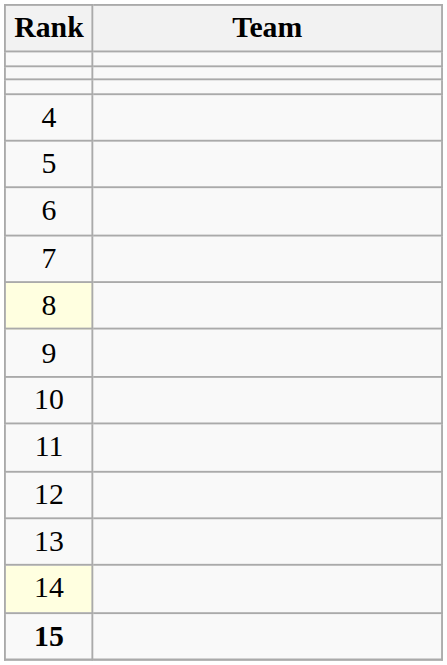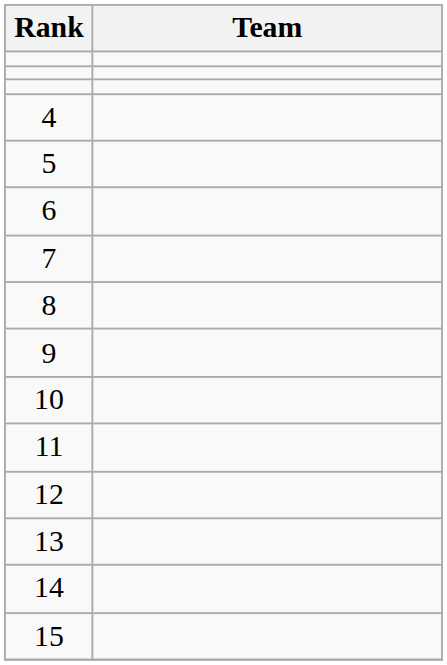(49, 305) lightyellow background -> (49, 305) no background
(49, 588) lightyellow background -> (49, 588) no background
(49, 635) bold -> (49, 635) normal
